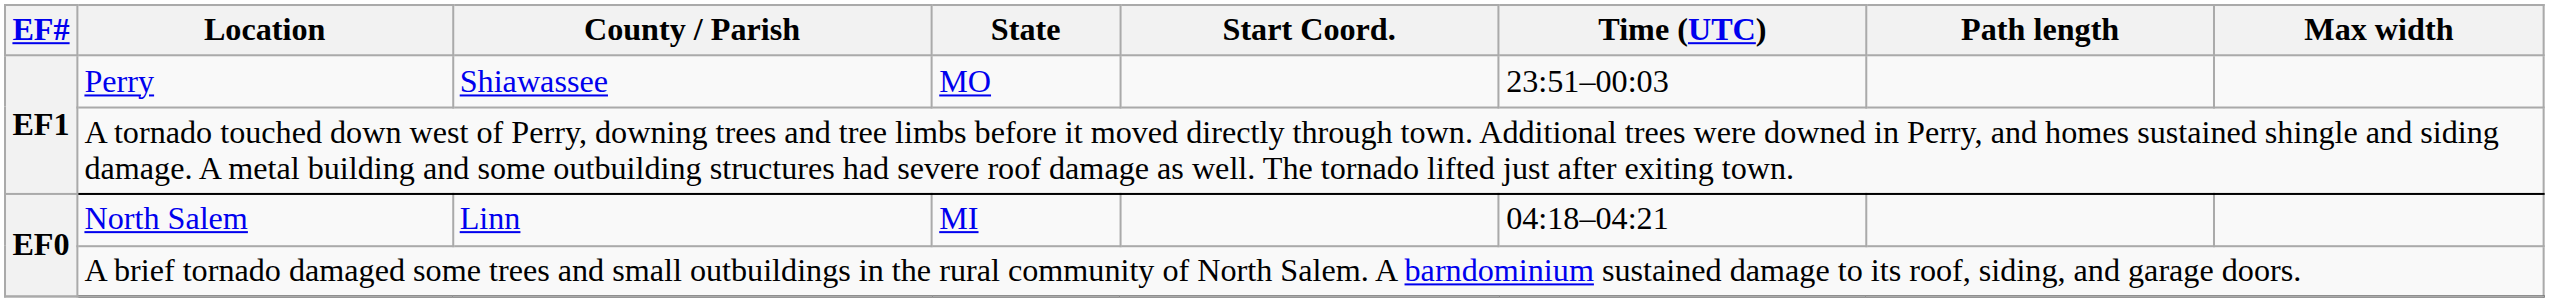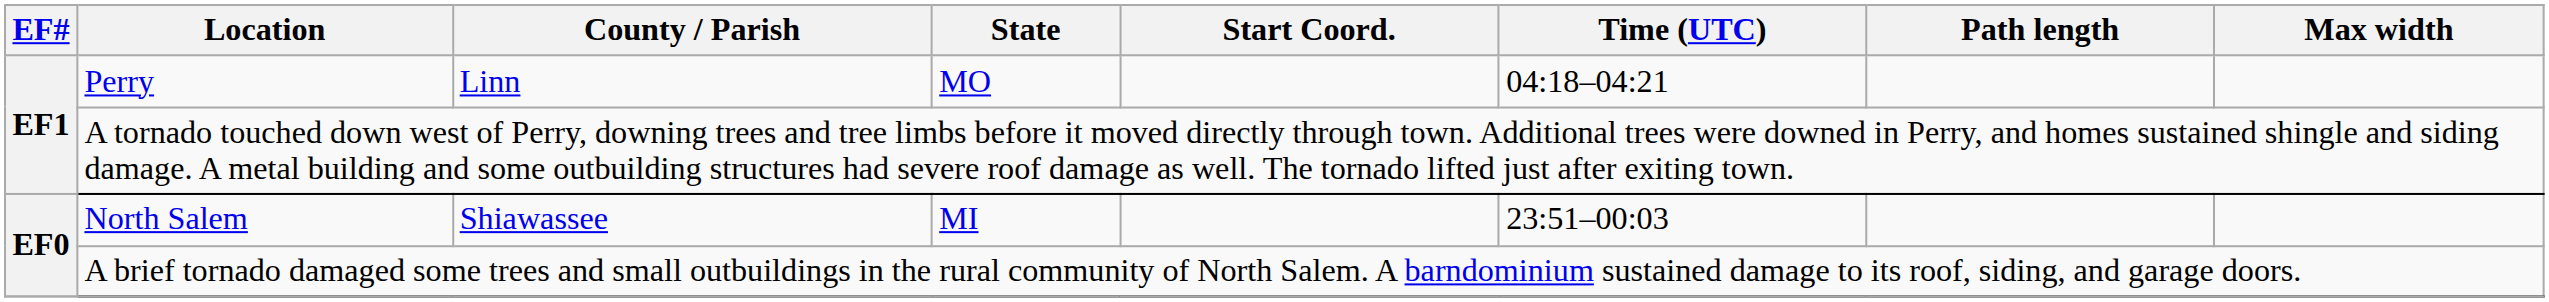(534, 81) Shiawassee -> (490, 81) Linn
(1587, 81) 23:51–00:03 -> (1587, 81) 04:18–04:21
(490, 219) Linn -> (534, 219) Shiawassee
(1587, 219) 04:18–04:21 -> (1587, 219) 23:51–00:03
